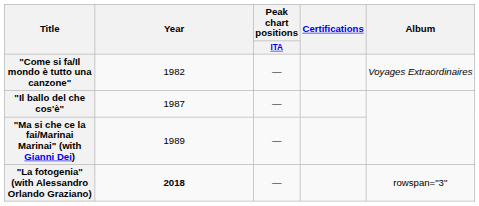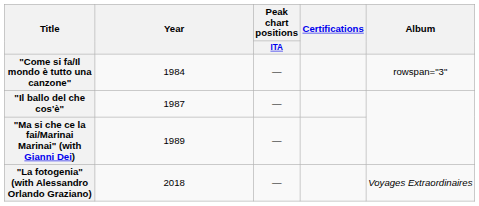(174, 72) 1982 -> (174, 72) 1984
(420, 72) Voyages Extraordinaires -> (420, 72) rowspan="3"
(174, 183) bold -> (174, 183) normal
(420, 183) rowspan="3" -> (420, 183) Voyages Extraordinaires
